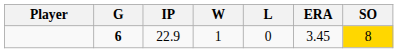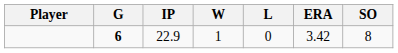(318, 36) 3.45 -> (318, 36) 3.42
(368, 36) gold background -> (368, 36) no background
